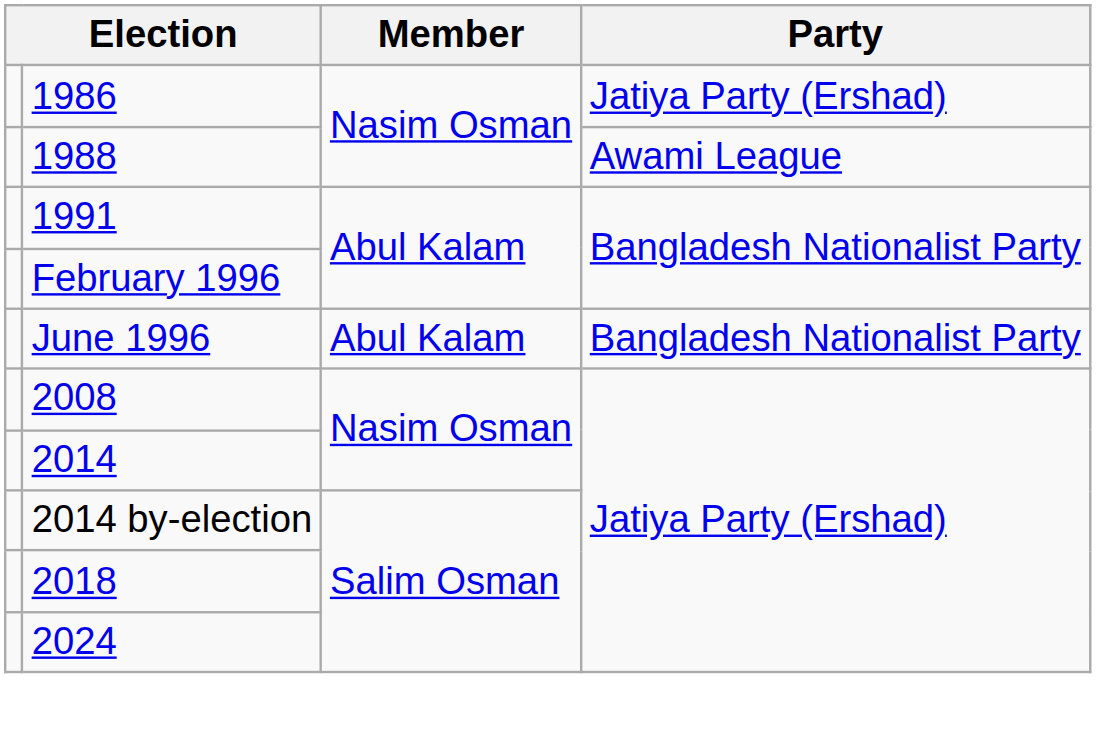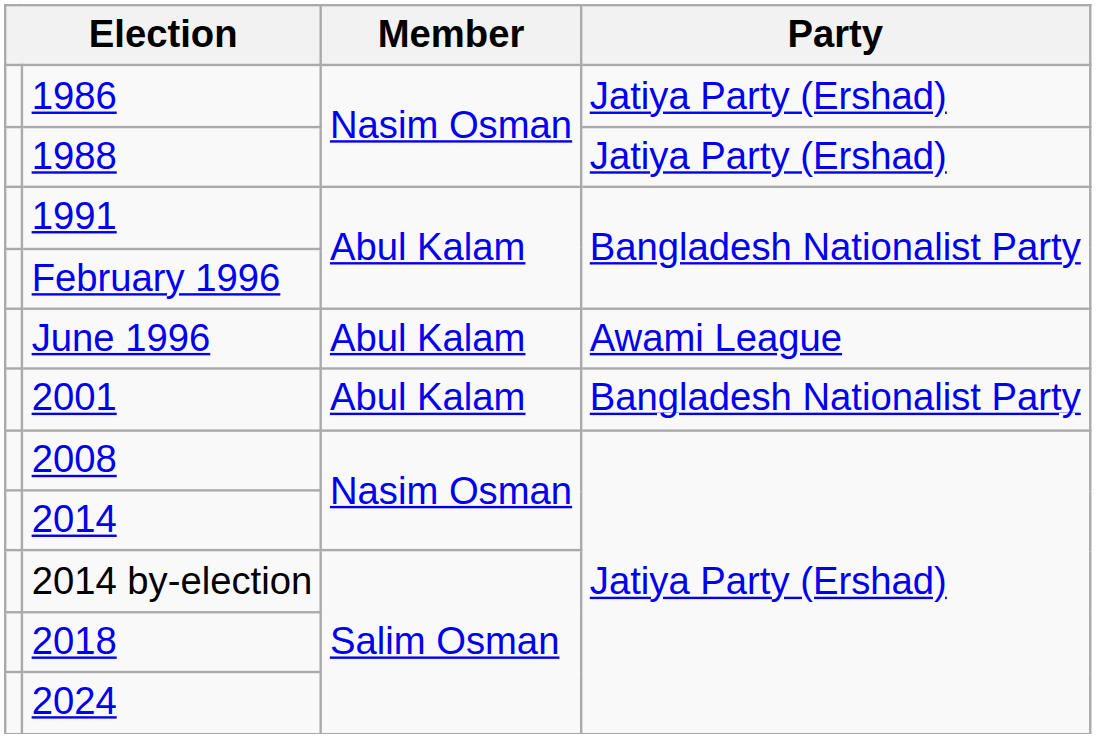(716, 156) Awami League -> (768, 156) Jatiya Party (Ershad)
(835, 338) Bangladesh Nationalist Party -> (716, 338) Awami League
+ row: (74, 398)
